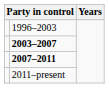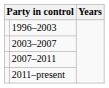(34, 43) bold -> (34, 43) normal
(34, 59) bold -> (34, 59) normal
